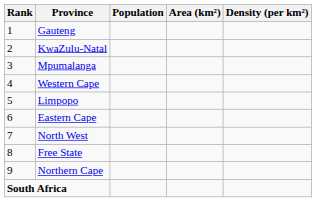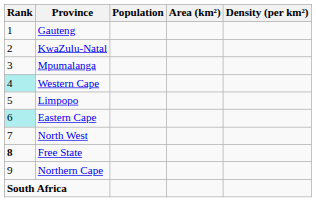(10, 83) no background -> (10, 83) paleturquoise background
(10, 118) no background -> (10, 118) paleturquoise background
(10, 153) normal -> (10, 153) bold
